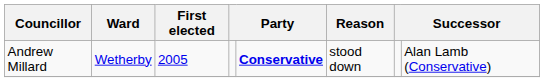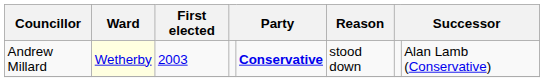(123, 59) no background -> (123, 59) lightyellow background
(173, 59) 2005 -> (173, 59) 2003
